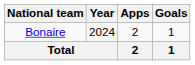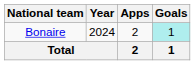(171, 32) no background -> (171, 32) paleturquoise background
